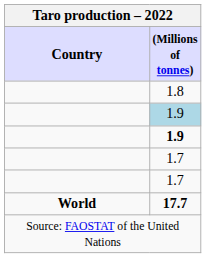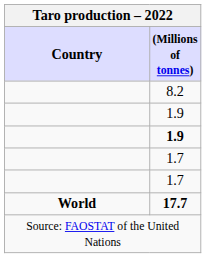(175, 92) 1.8 -> (175, 92) 8.2
(175, 114) lightblue background -> (175, 114) no background
